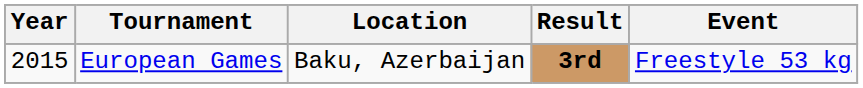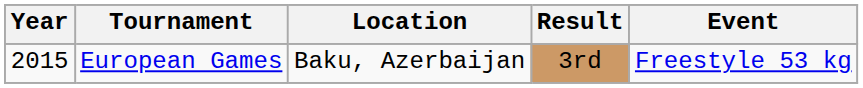(580, 64) bold -> (580, 64) normal
